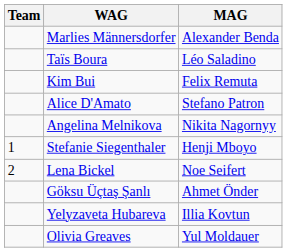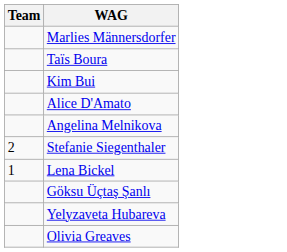- column: (230, 15)
(11, 147) 1 -> (11, 147) 2
(11, 170) 2 -> (11, 170) 1
